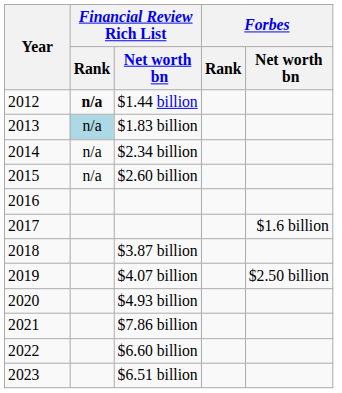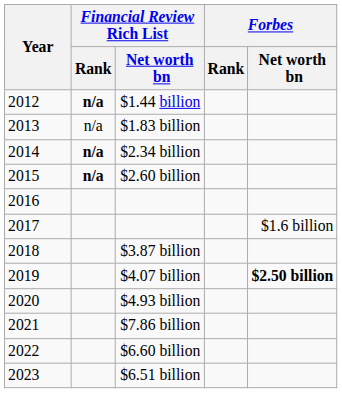(92, 126) lightblue background -> (93, 126) no background
(92, 151) normal -> (93, 151) bold
(92, 176) normal -> (93, 176) bold
(289, 276) normal -> (292, 276) bold
